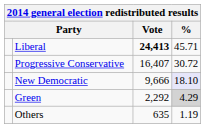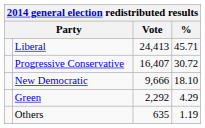(154, 47) bold -> (154, 47) normal
(186, 81) lavender background -> (186, 81) no background
(189, 98) lightgrey background -> (189, 98) no background
